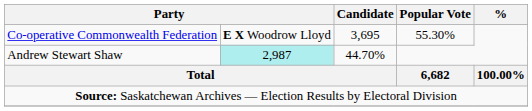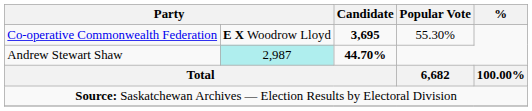(365, 34) normal -> (365, 34) bold
(365, 55) normal -> (365, 55) bold
